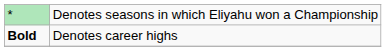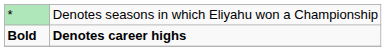(115, 35) normal -> (120, 35) bold
